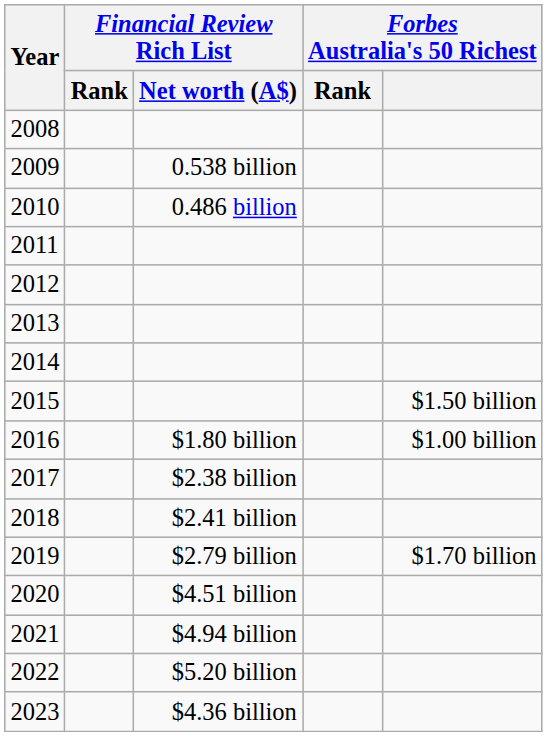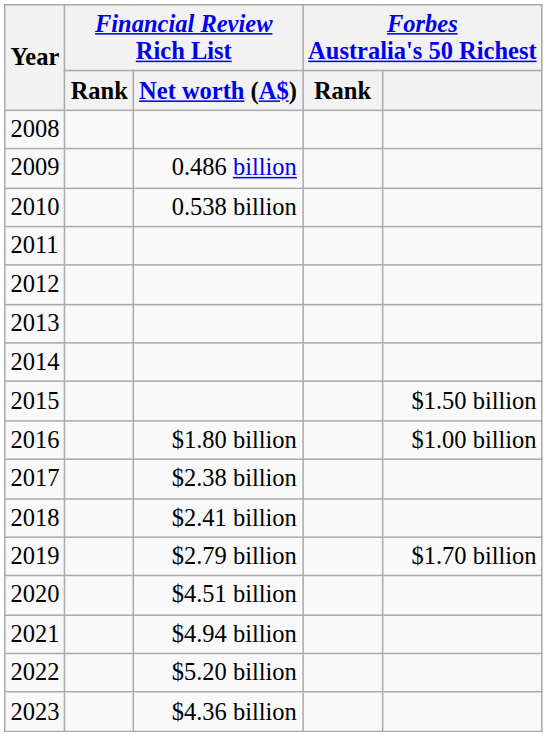(234, 167) 0.538 billion -> (234, 167) 0.486 billion
(234, 206) 0.486 billion -> (234, 206) 0.538 billion
